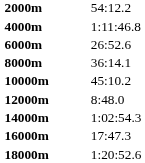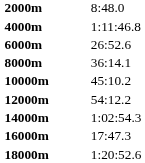(111, 8) 54:12.2 -> (108, 8) 8:48.0
(108, 99) 8:48.0 -> (111, 99) 54:12.2
